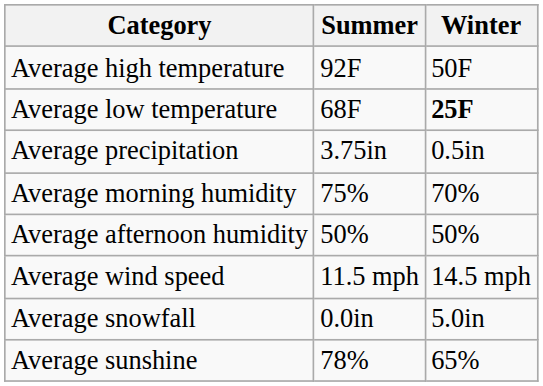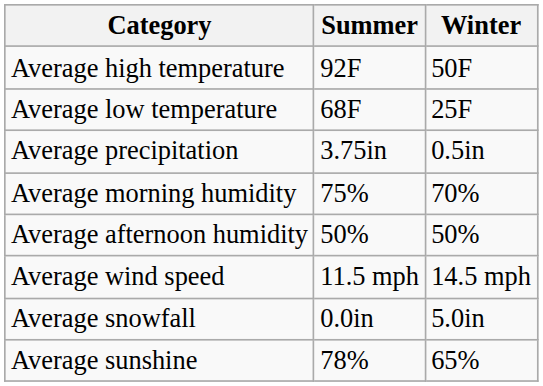(452, 109) bold -> (452, 109) normal
